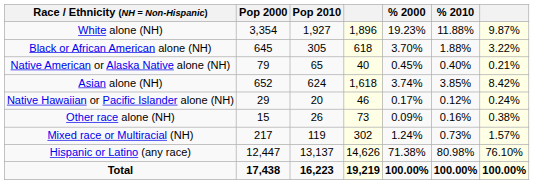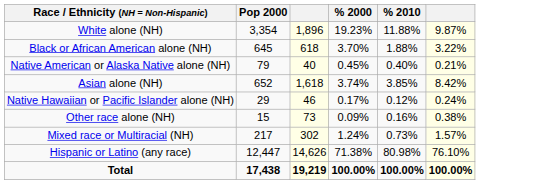- column: (317, 13)
